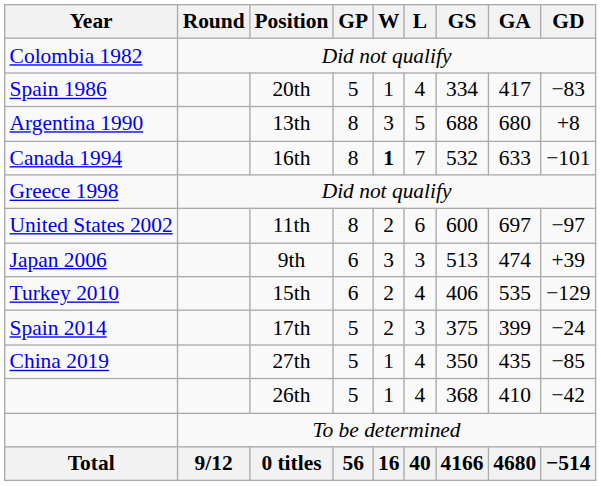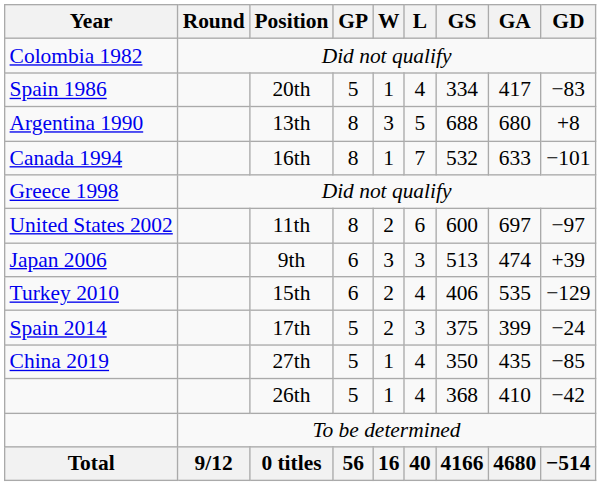(389, 157) bold -> (389, 157) normal
